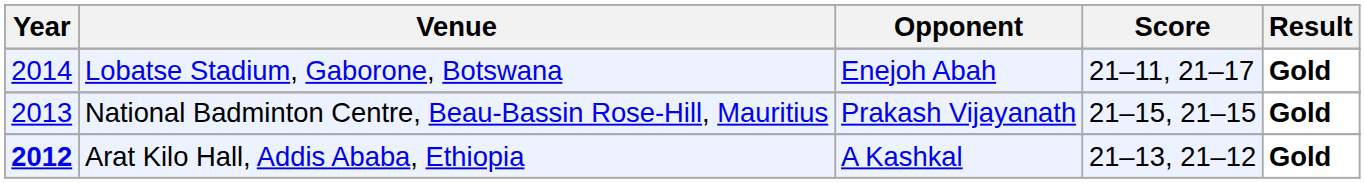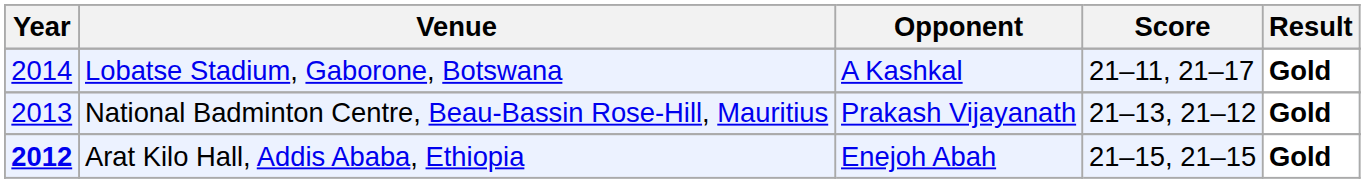(919, 70) Enejoh Abah -> (902, 70) A Kashkal
(1173, 113) 21–15, 21–15 -> (1173, 113) 21–13, 21–12
(902, 157) A Kashkal -> (919, 157) Enejoh Abah
(1173, 157) 21–13, 21–12 -> (1173, 157) 21–15, 21–15
